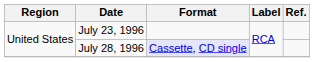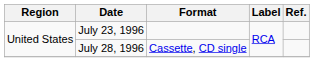(198, 48) lavender background -> (198, 48) no background
